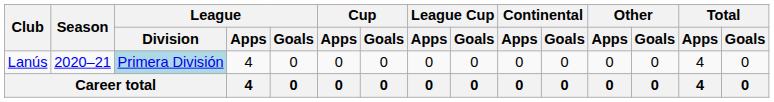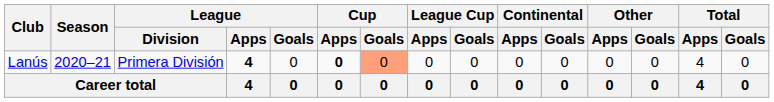(171, 62) lightblue background -> (171, 62) no background
(248, 62) normal -> (248, 62) bold
(339, 62) normal -> (339, 62) bold
(384, 62) no background -> (384, 62) lightsalmon background
